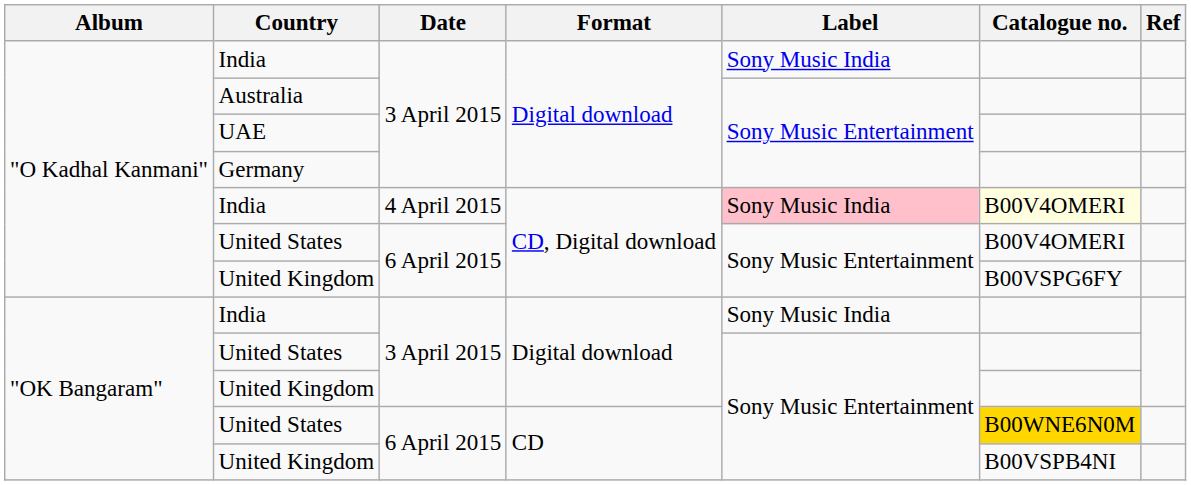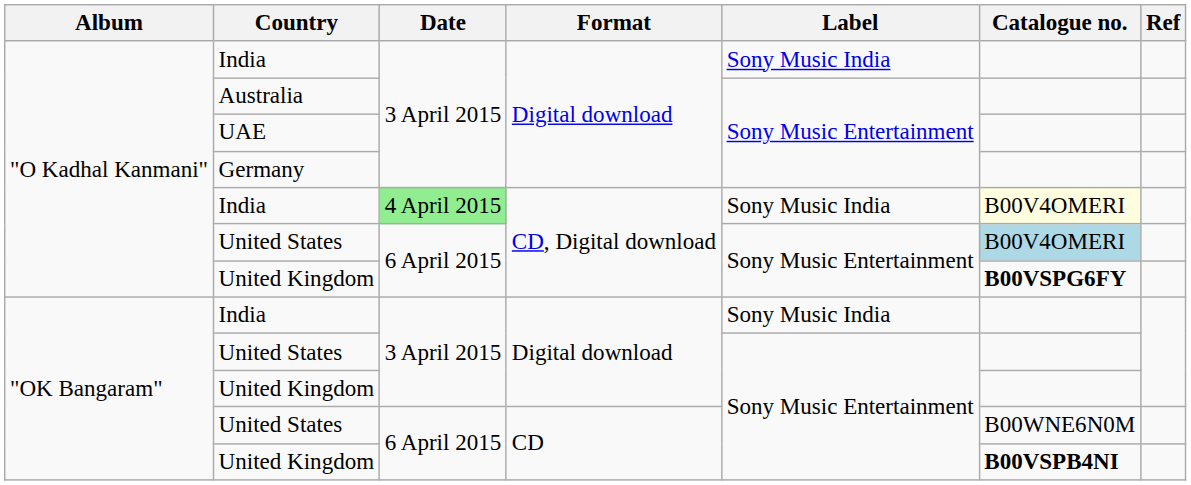(443, 205) no background -> (443, 205) lightgreen background
(809, 205) pink background -> (809, 205) no background
(1055, 242) no background -> (1055, 242) lightblue background
(1053, 278) normal -> (1055, 278) bold
(1060, 424) gold background -> (1060, 424) no background
(1050, 461) normal -> (1051, 461) bold
